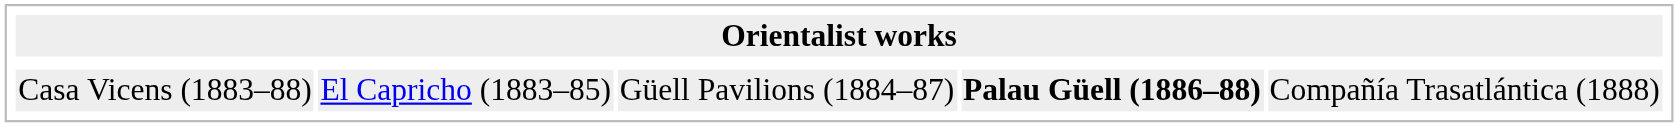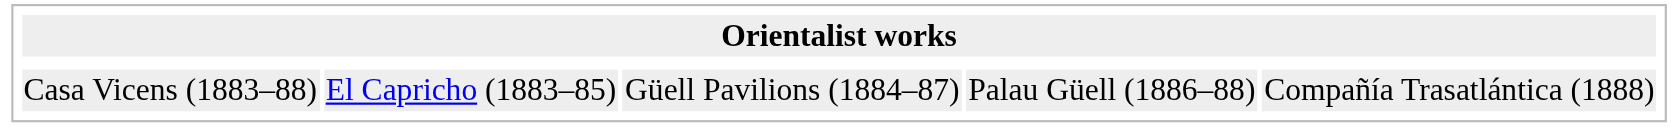(1112, 90) bold -> (1112, 90) normal
